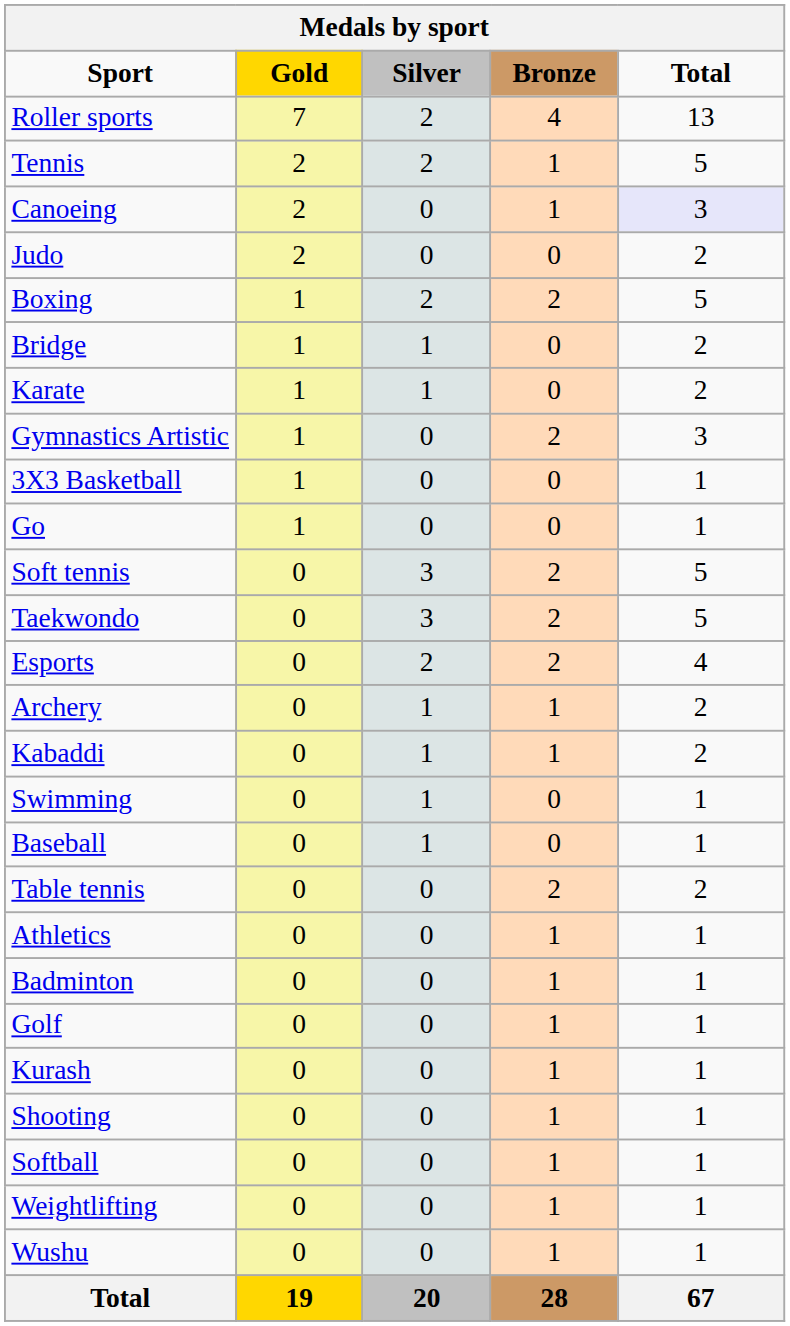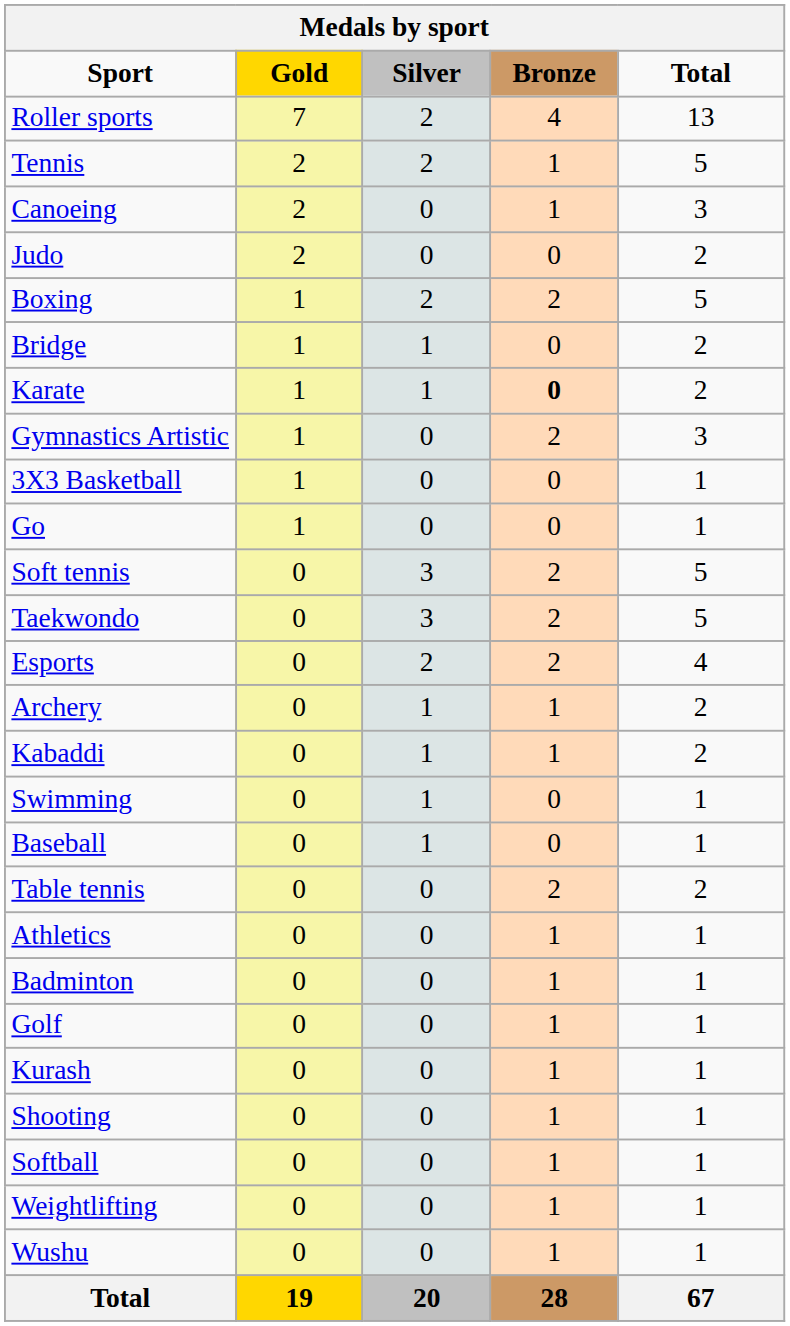(701, 209) lavender background -> (701, 209) no background
(554, 390) normal -> (554, 390) bold
